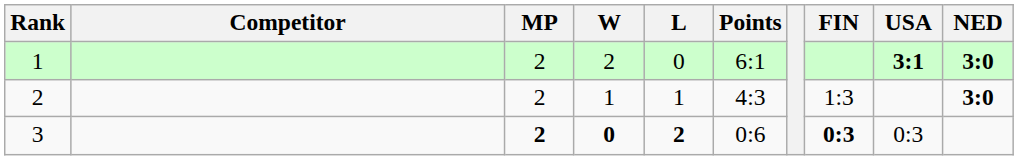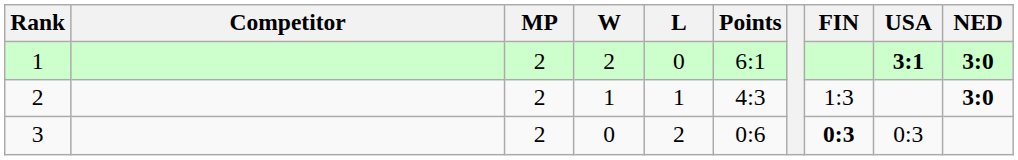(540, 135) bold -> (540, 135) normal
(609, 135) bold -> (609, 135) normal
(679, 135) bold -> (679, 135) normal
